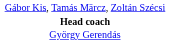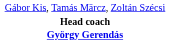(85, 35) normal -> (85, 35) bold
